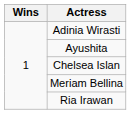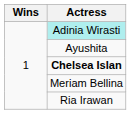(86, 30) no background -> (86, 30) paleturquoise background
(86, 65) normal -> (86, 65) bold
